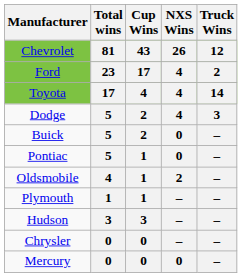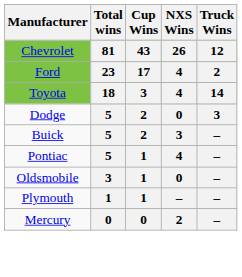(108, 93) 17 -> (108, 93) 18
(144, 93) 4 -> (144, 93) 3
(179, 114) 4 -> (179, 114) 0
(179, 135) 0 -> (179, 135) 3
(179, 156) 0 -> (179, 156) 4
(108, 177) 4 -> (108, 177) 3
(179, 177) 2 -> (179, 177) 0
- row: (48, 219)
- row: (48, 240)
(179, 261) 0 -> (179, 219) 2
